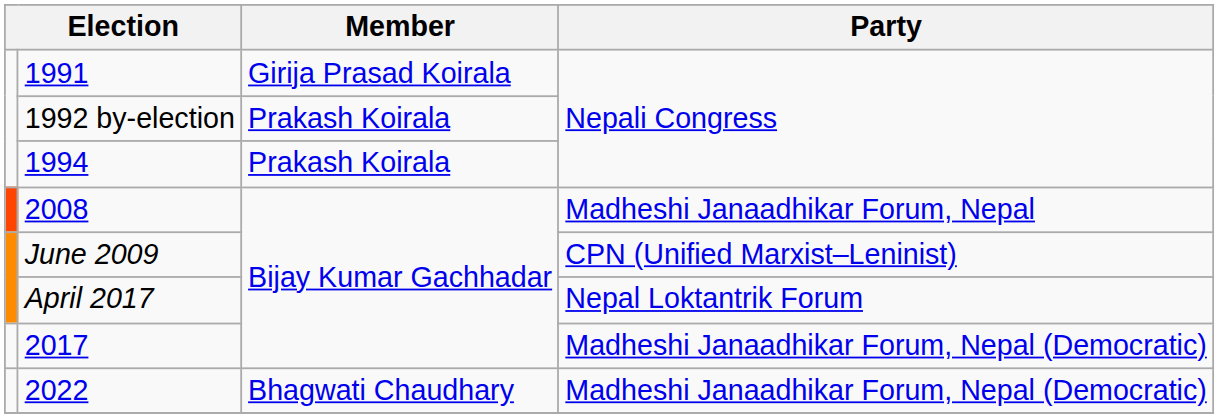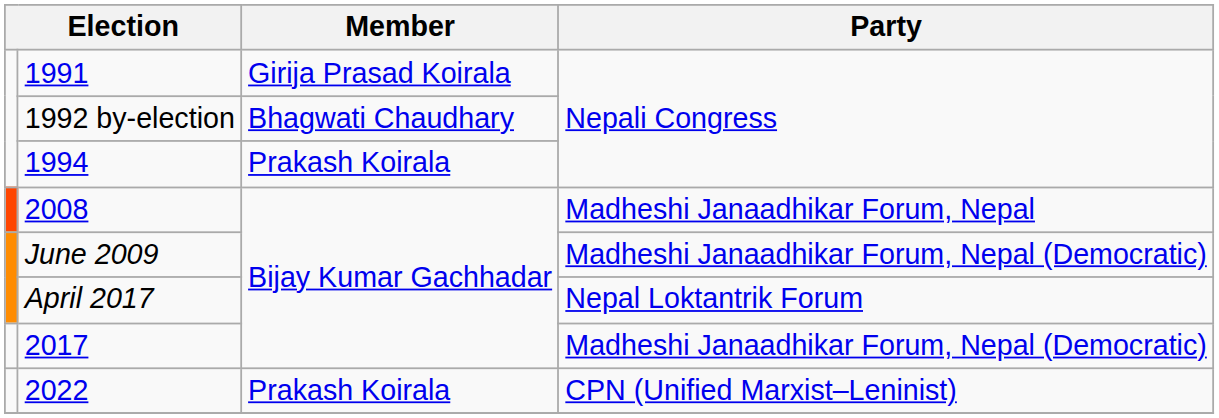(349, 118) Prakash Koirala -> (381, 118) Bhagwati Chaudhary
(761, 254) CPN (Unified Marxist–Leninist) -> (886, 254) Madheshi Janaadhikar Forum, Nepal (Democratic)
(381, 390) Bhagwati Chaudhary -> (349, 390) Prakash Koirala
(886, 390) Madheshi Janaadhikar Forum, Nepal (Democratic) -> (761, 390) CPN (Unified Marxist–Leninist)
